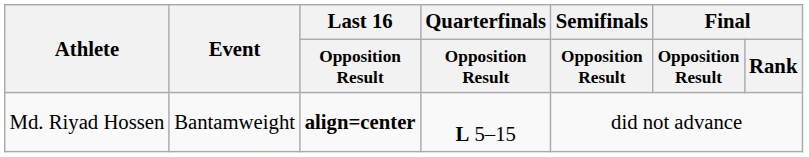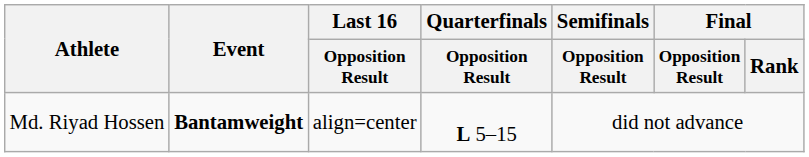(235, 122) normal -> (239, 122) bold
(360, 122) bold -> (365, 122) normal
